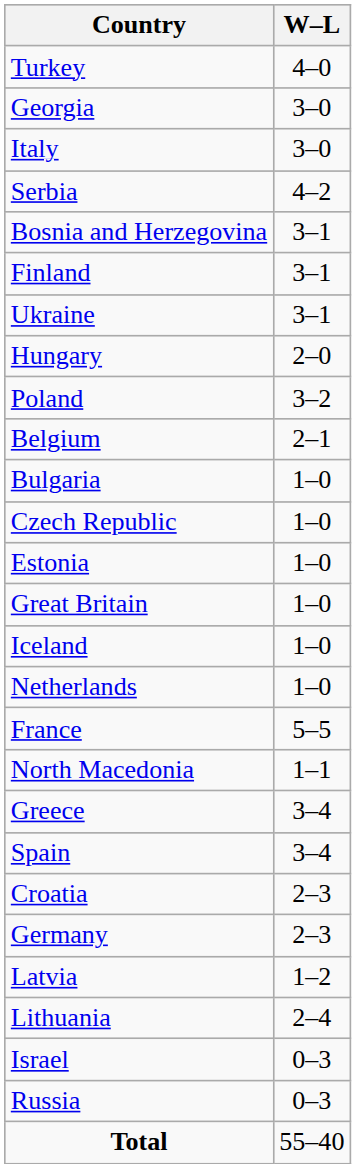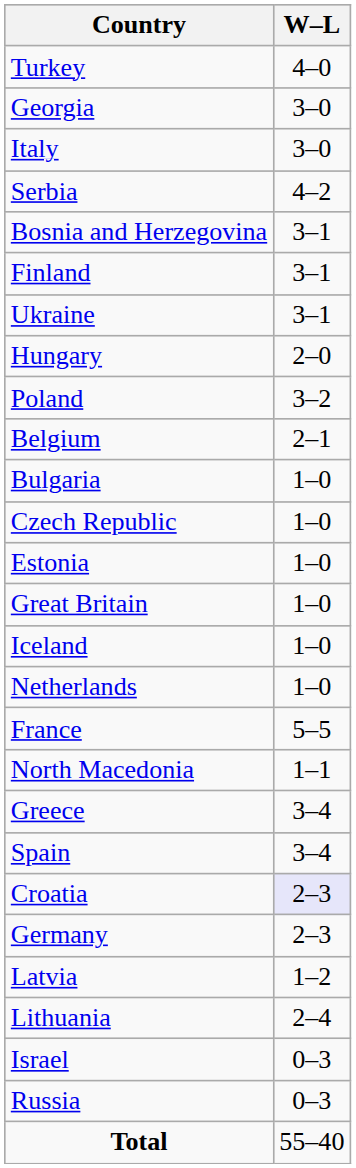(312, 893) no background -> (312, 893) lavender background
